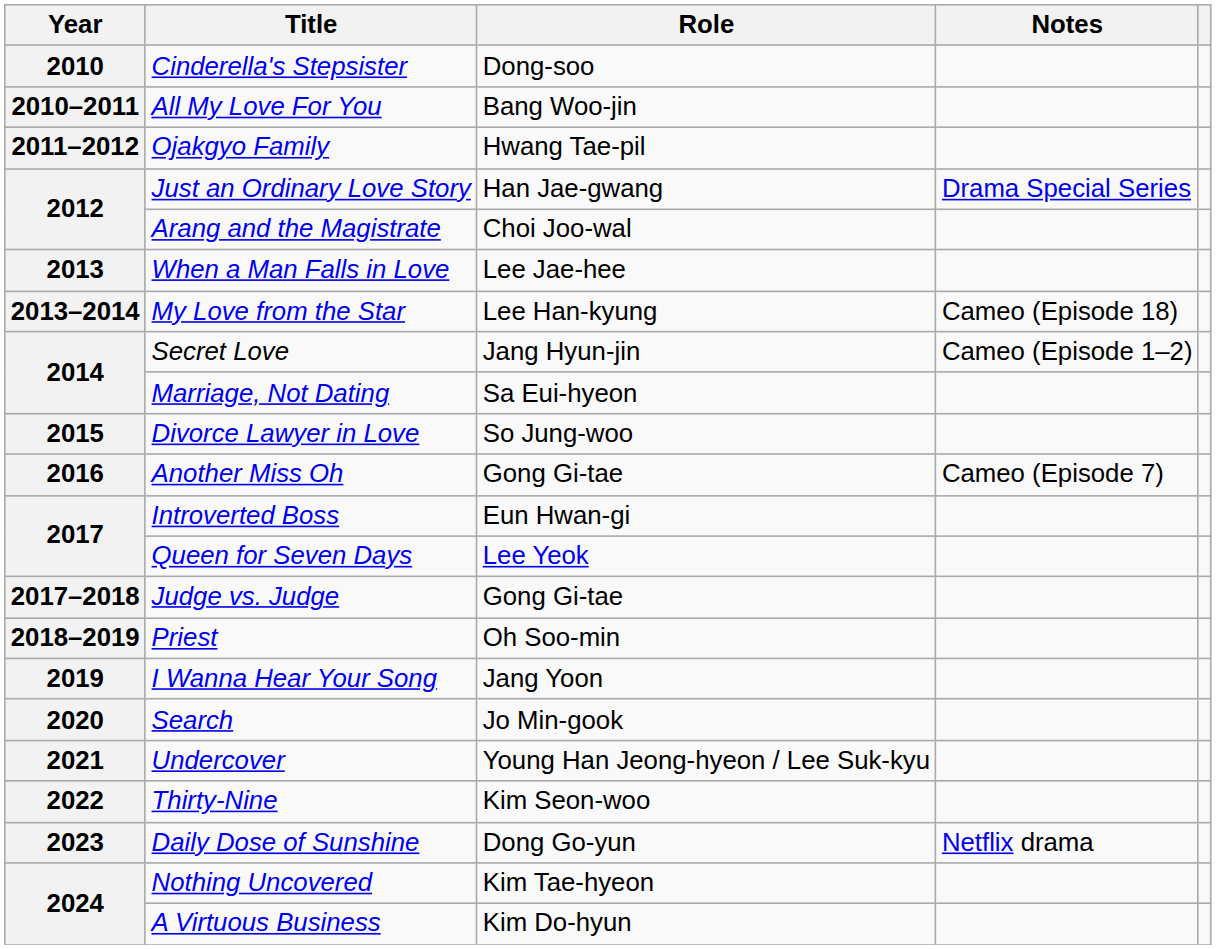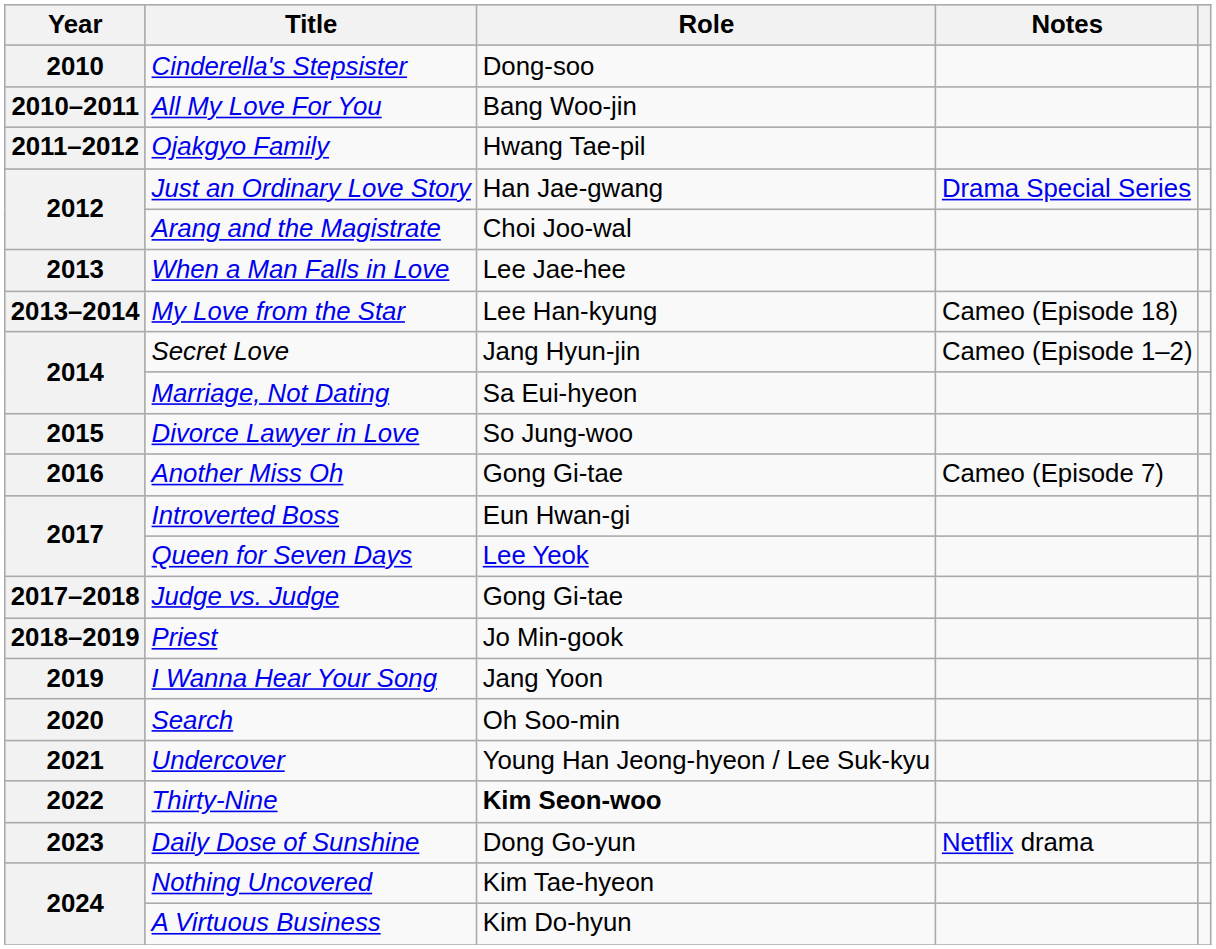(551, 637) Oh Soo-min -> (553, 637) Jo Min-gook
(553, 719) Jo Min-gook -> (551, 719) Oh Soo-min
(566, 801) normal -> (572, 801) bold
